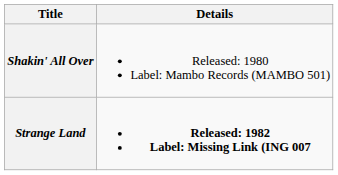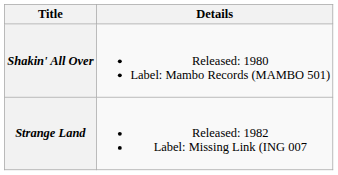(215, 140) bold -> (215, 140) normal
